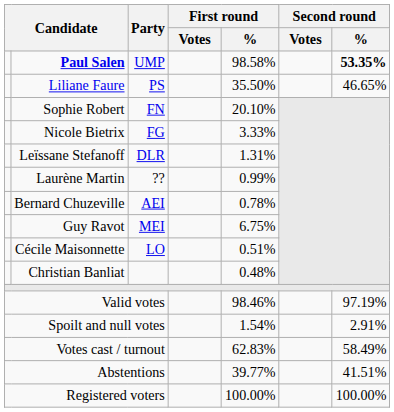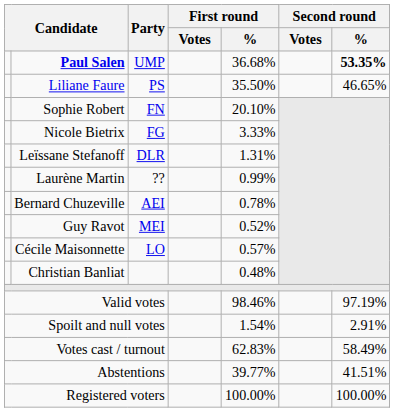(254, 62) 98.58% -> (254, 62) 36.68%
(257, 226) 6.75% -> (257, 226) 0.52%
(257, 249) 0.51% -> (257, 249) 0.57%
